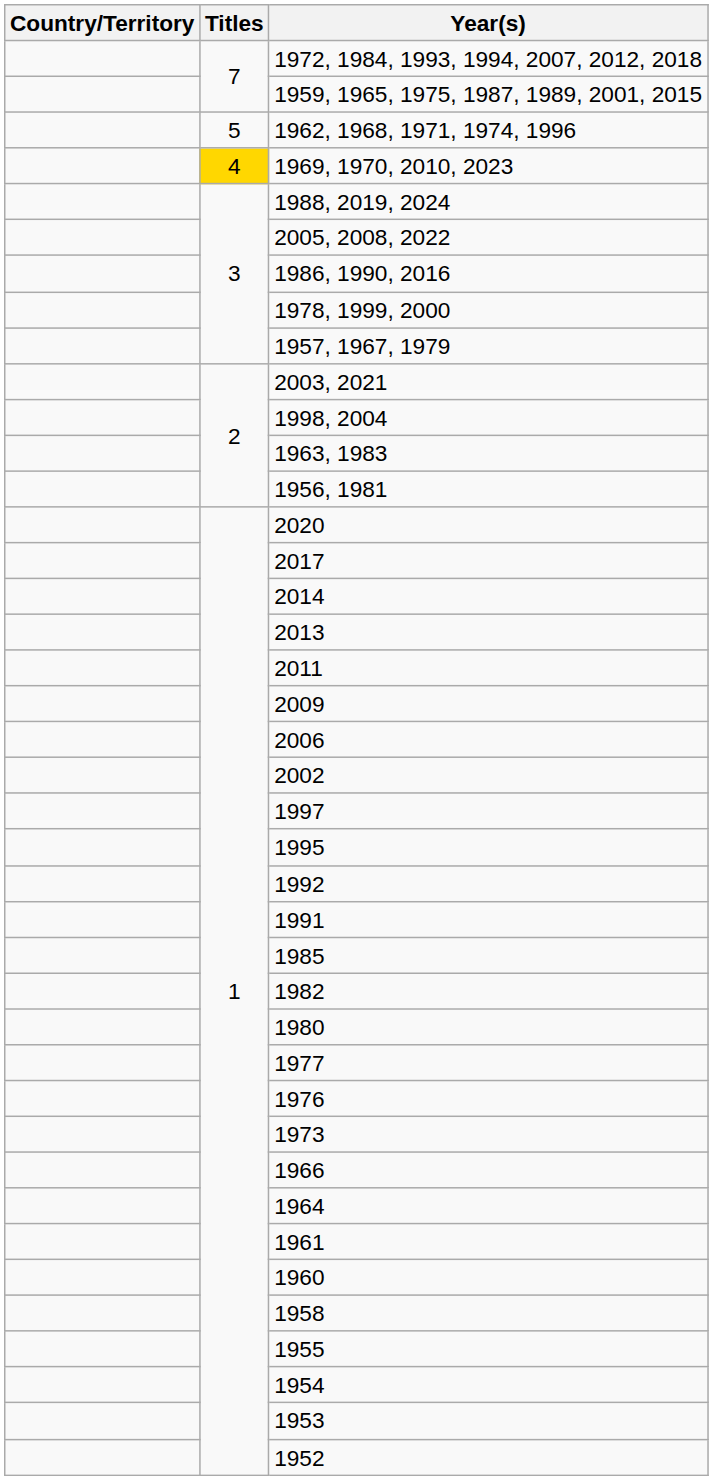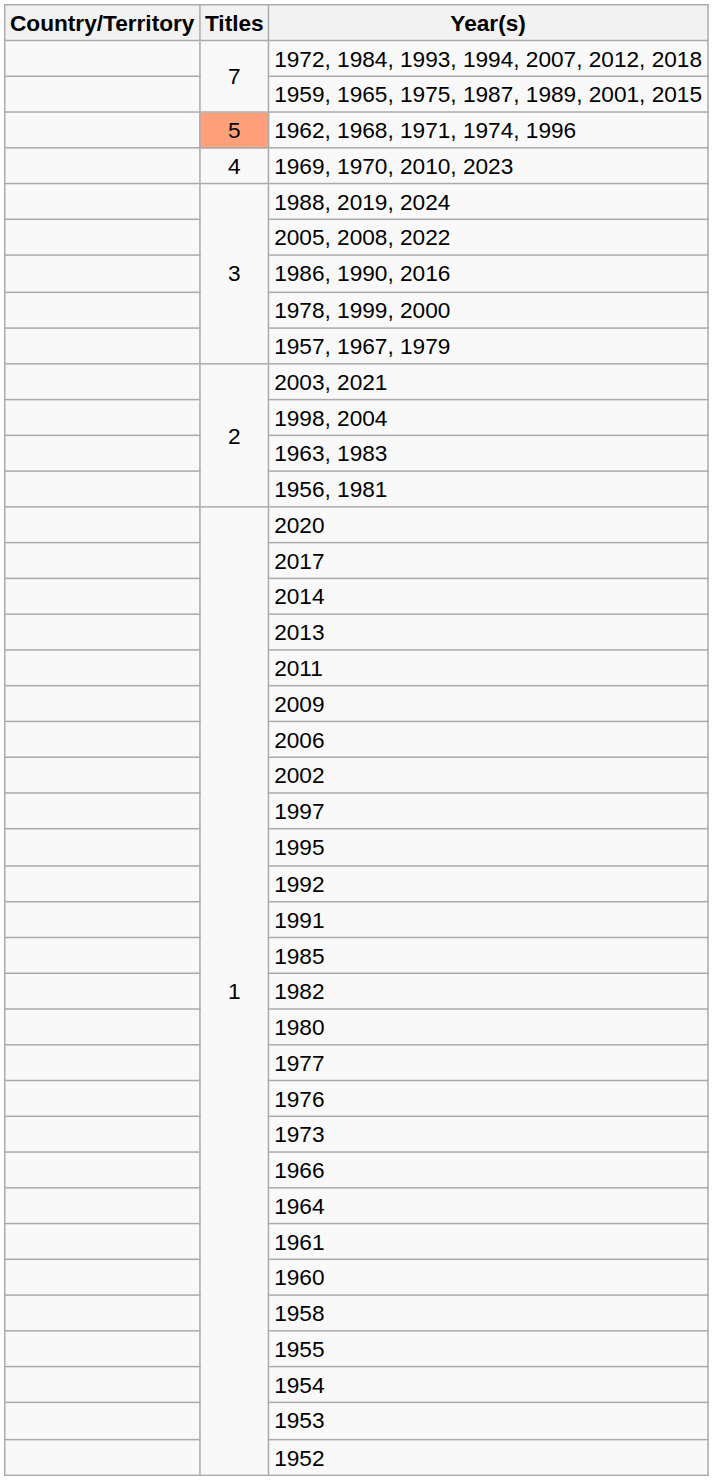(234, 130) no background -> (234, 130) lightsalmon background
(234, 166) gold background -> (234, 166) no background
